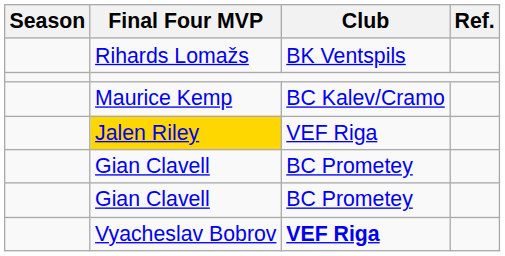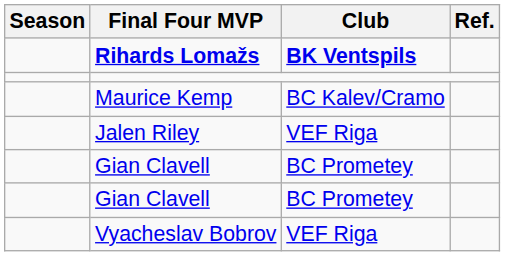(172, 55) normal -> (177, 55) bold
(346, 55) normal -> (351, 55) bold
(147, 132) gold background -> (147, 132) no background
(333, 233) bold -> (332, 233) normal
